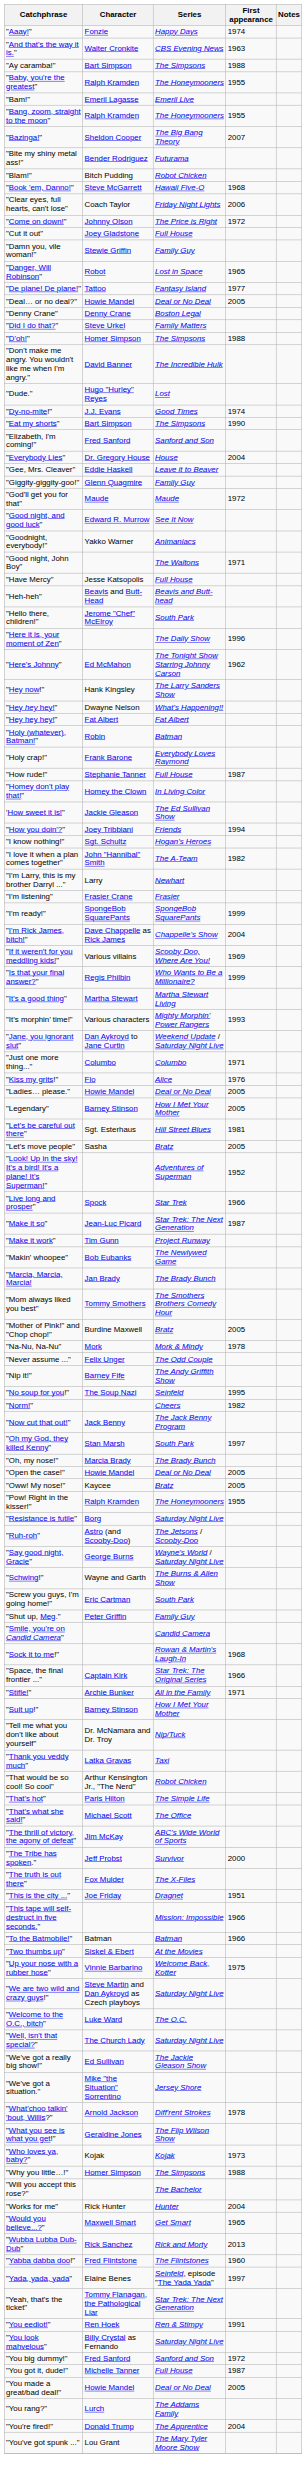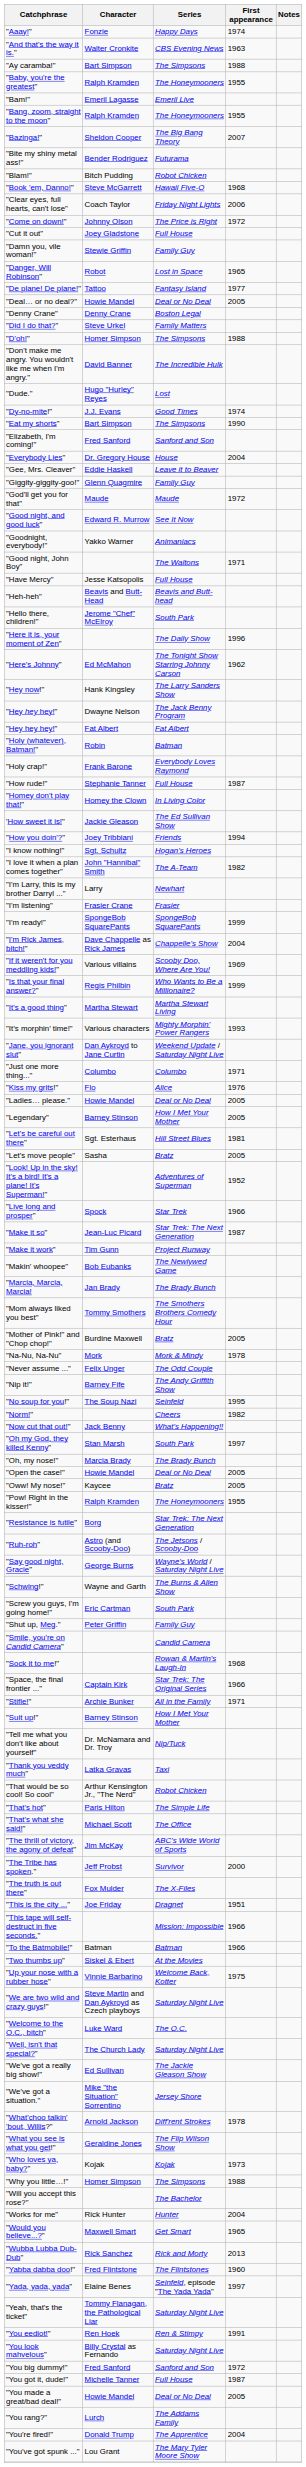(189, 707) What's Happening!! -> (183, 711) The Jack Benny Program
(183, 1422) The Jack Benny Program -> (189, 1426) What's Happening!!
(189, 1518) Saturday Night Live -> (189, 1523) Star Trek: The Next Generation
(189, 2303) Star Trek: The Next Generation -> (189, 2312) Saturday Night Live
